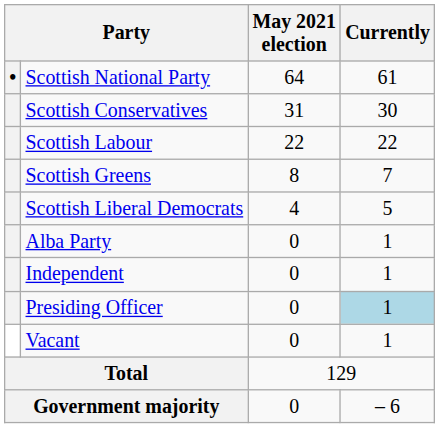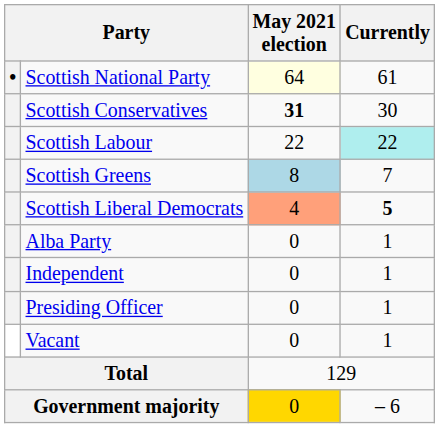(294, 77) no background -> (294, 77) lightyellow background
(294, 110) normal -> (294, 110) bold
(388, 143) no background -> (388, 143) paleturquoise background
(294, 176) no background -> (294, 176) lightblue background
(294, 208) no background -> (294, 208) lightsalmon background
(388, 208) normal -> (388, 208) bold
(388, 307) lightblue background -> (388, 307) no background
(294, 405) no background -> (294, 405) gold background
